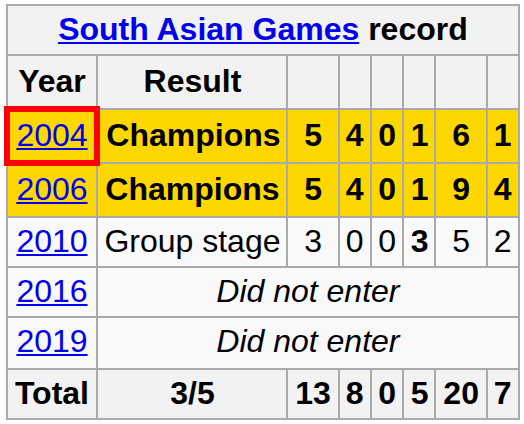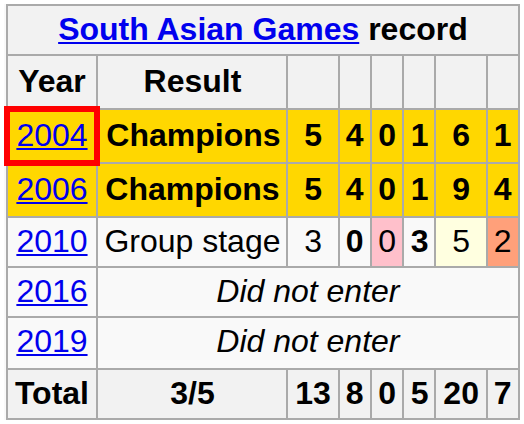(355, 240) normal -> (355, 240) bold
(387, 240) no background -> (387, 240) pink background
(461, 240) no background -> (461, 240) lightyellow background
(503, 240) no background -> (503, 240) lightsalmon background
